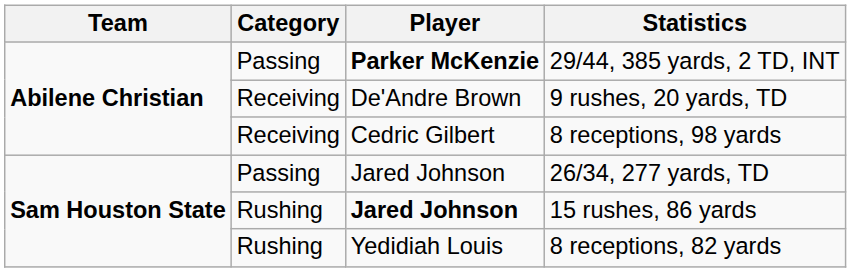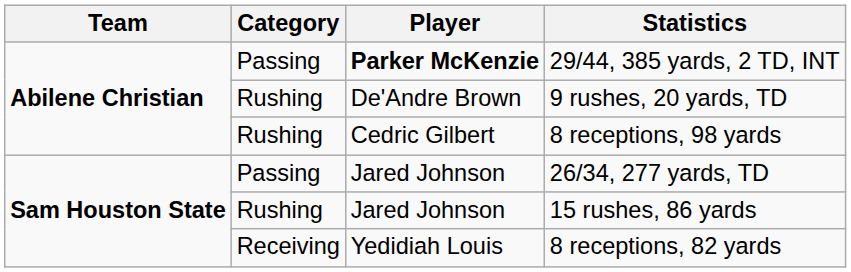(288, 98) Receiving -> (280, 98) Rushing
(288, 135) Receiving -> (280, 135) Rushing
(434, 210) bold -> (428, 210) normal
(280, 247) Rushing -> (288, 247) Receiving
